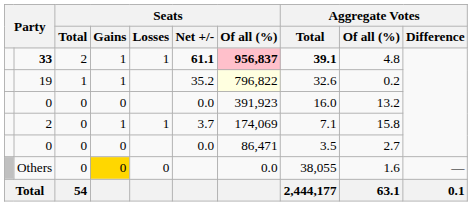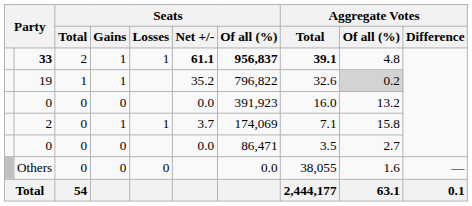(256, 59) pink background -> (256, 59) no background
(256, 81) lightyellow background -> (256, 81) no background
(392, 81) no background -> (392, 81) lightgrey background
(123, 168) gold background -> (123, 168) no background
